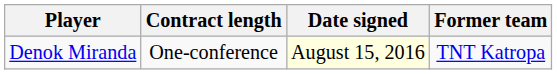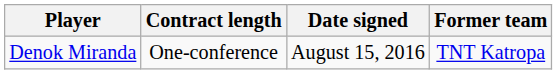(358, 52) lightyellow background -> (358, 52) no background
